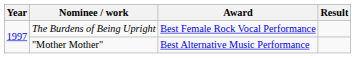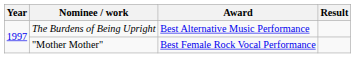(238, 28) Best Female Rock Vocal Performance -> (235, 28) Best Alternative Music Performance
(235, 45) Best Alternative Music Performance -> (238, 45) Best Female Rock Vocal Performance
